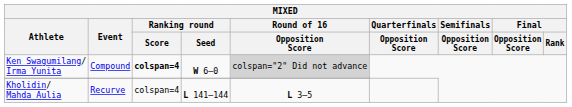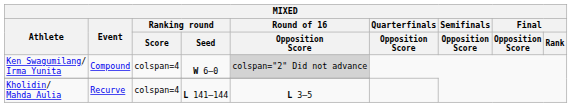(157, 66) bold -> (157, 66) normal
